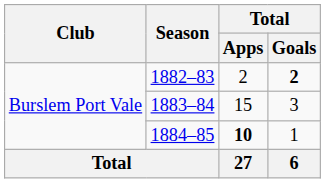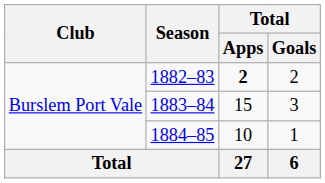(243, 76) normal -> (243, 76) bold
(294, 76) bold -> (294, 76) normal
(243, 134) bold -> (243, 134) normal
